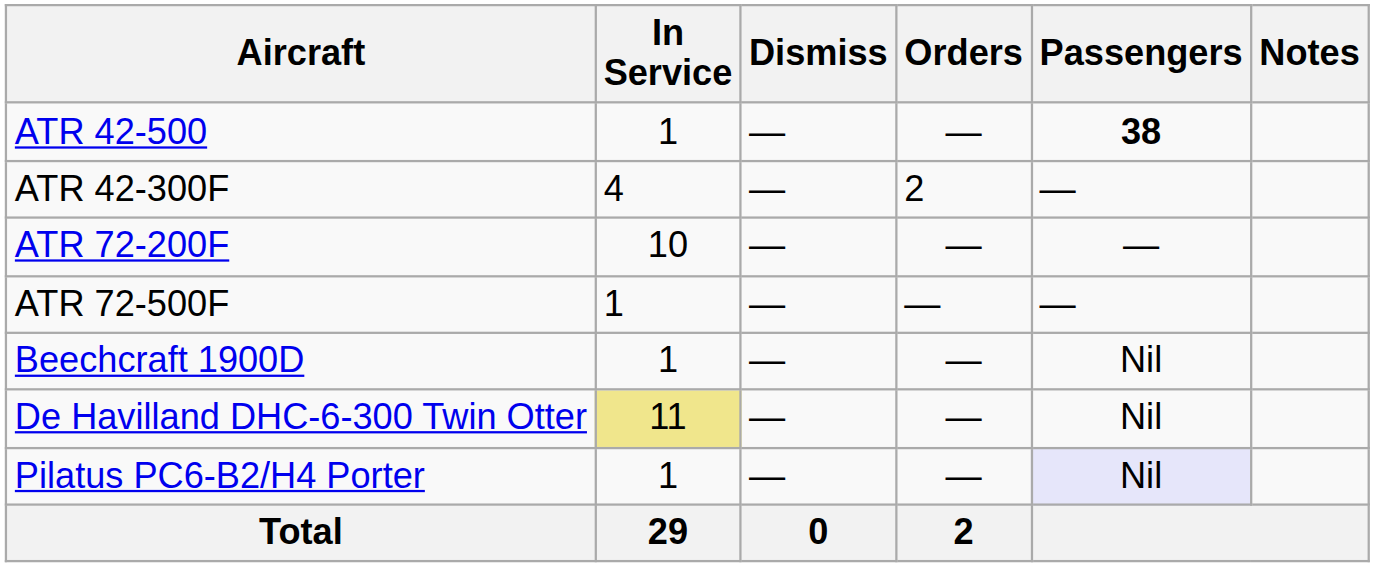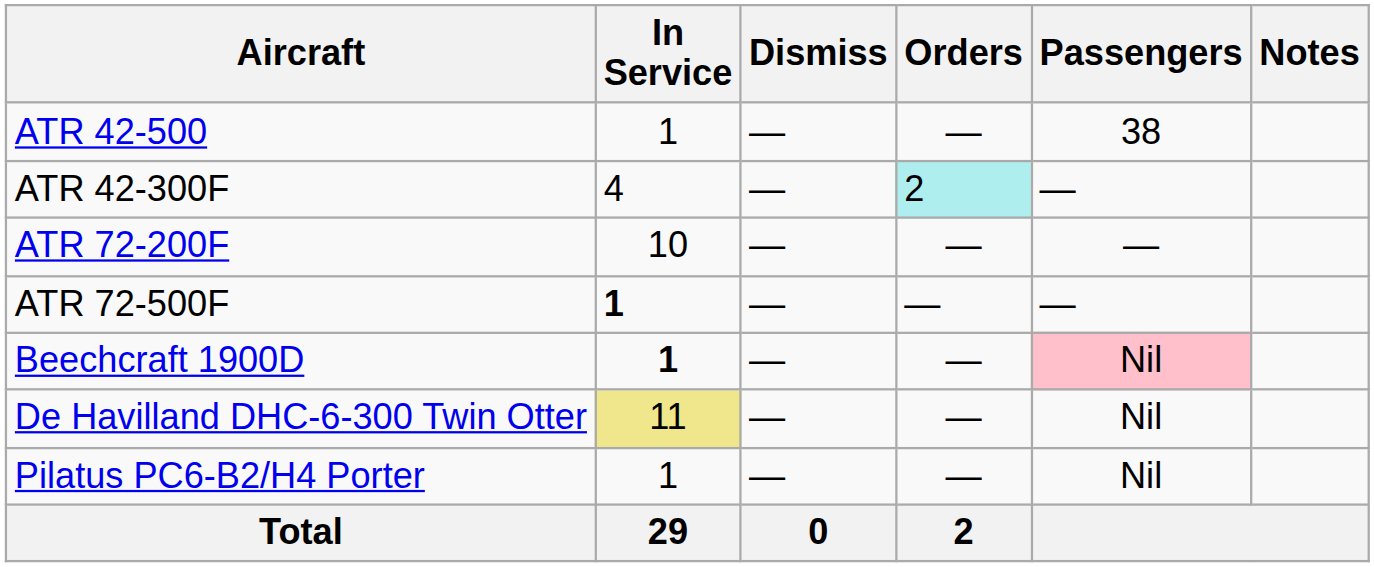(1141, 131) bold -> (1141, 131) normal
(914, 188) no background -> (914, 188) paleturquoise background
(614, 303) normal -> (614, 303) bold
(668, 360) normal -> (668, 360) bold
(1141, 360) no background -> (1141, 360) pink background
(1141, 475) lavender background -> (1141, 475) no background
